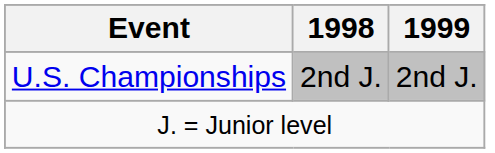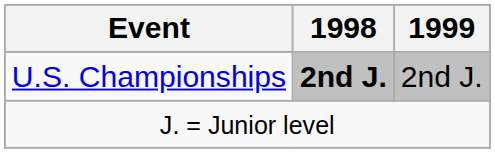(341, 76) normal -> (343, 76) bold
